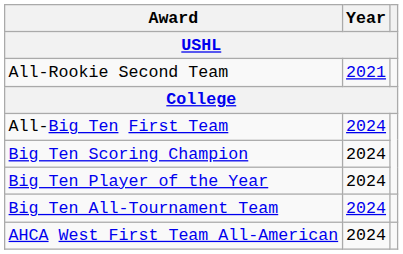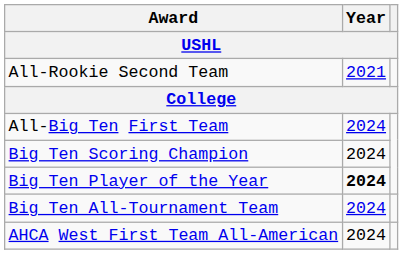(366, 181) normal -> (366, 181) bold
